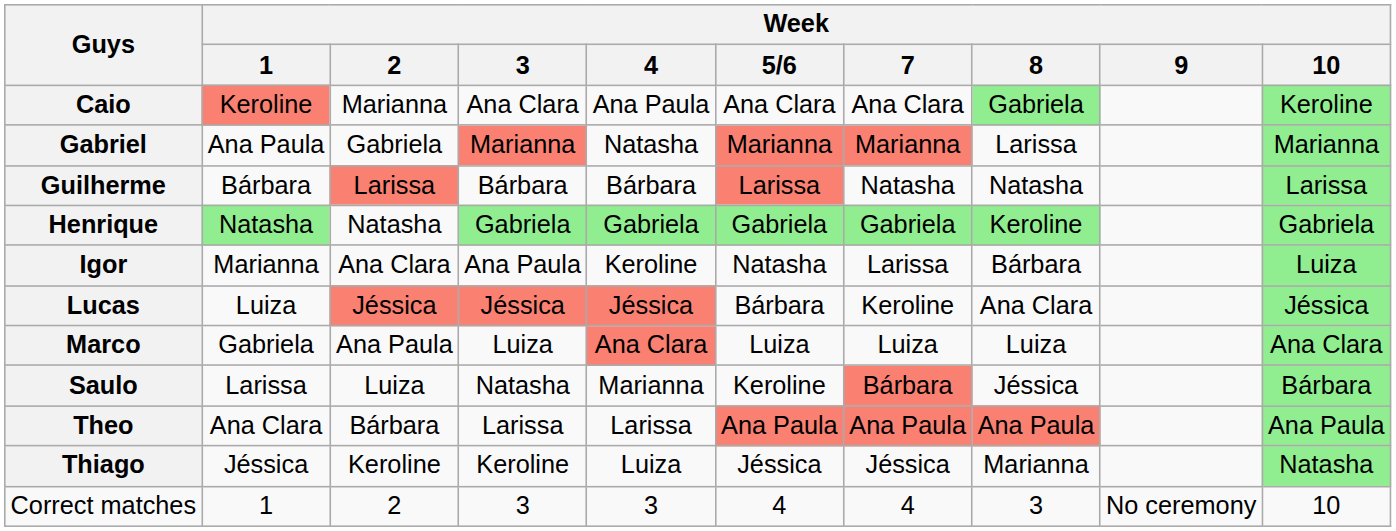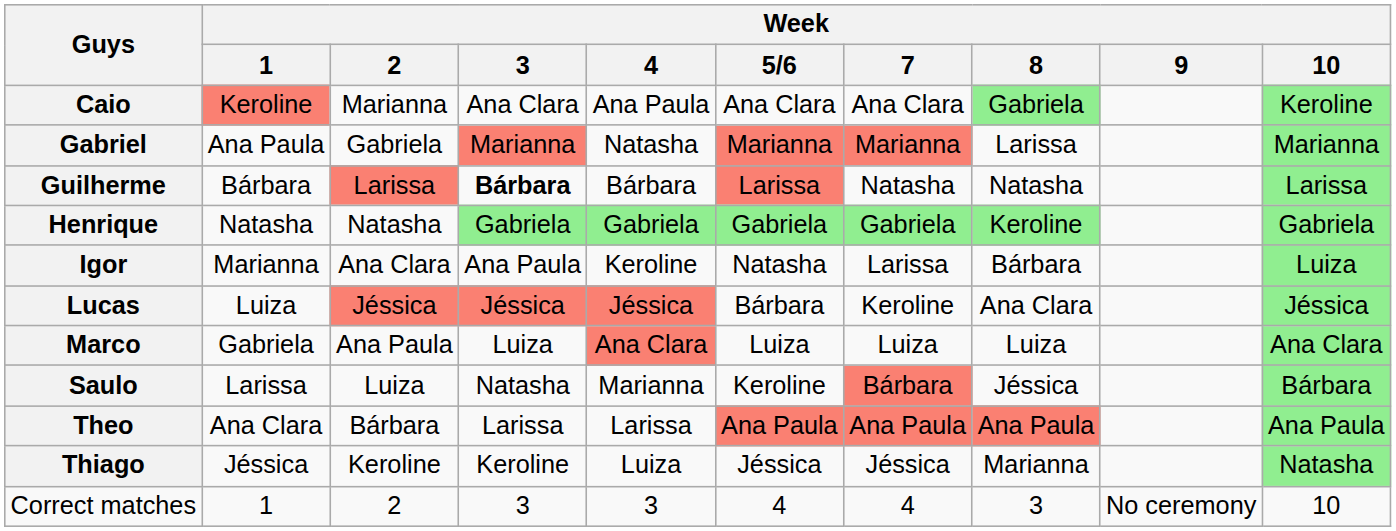(523, 184) normal -> (523, 184) bold
(266, 225) lightgreen background -> (266, 225) no background
